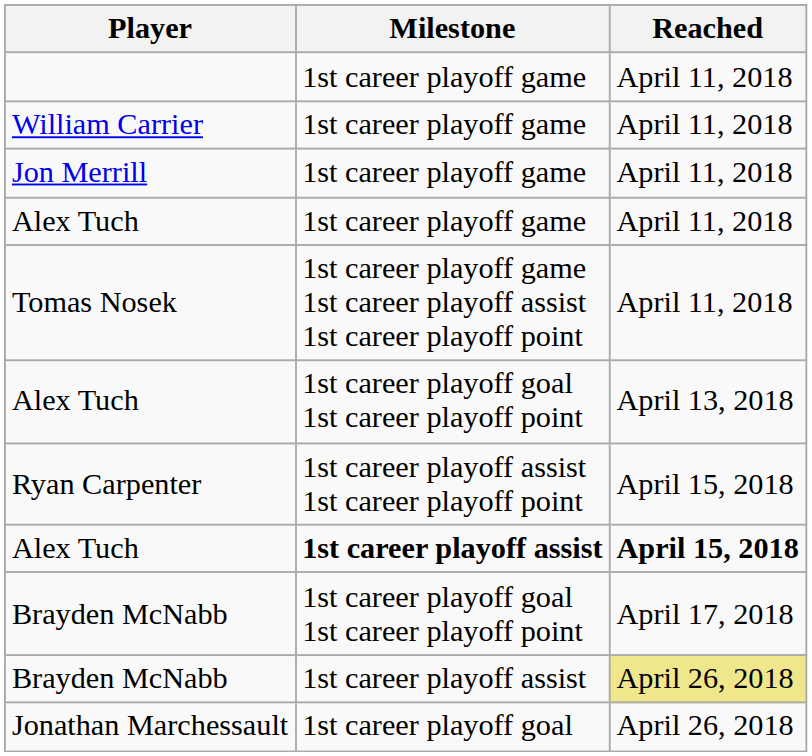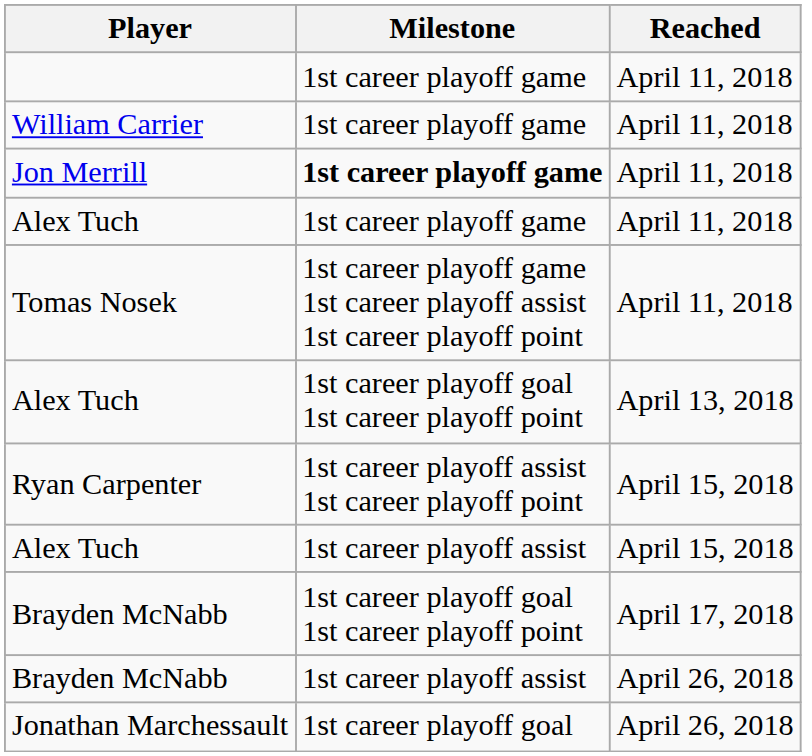(444, 172) normal -> (452, 172) bold
(452, 548) bold -> (444, 548) normal
(708, 548) bold -> (705, 548) normal
(705, 678) khaki background -> (705, 678) no background
